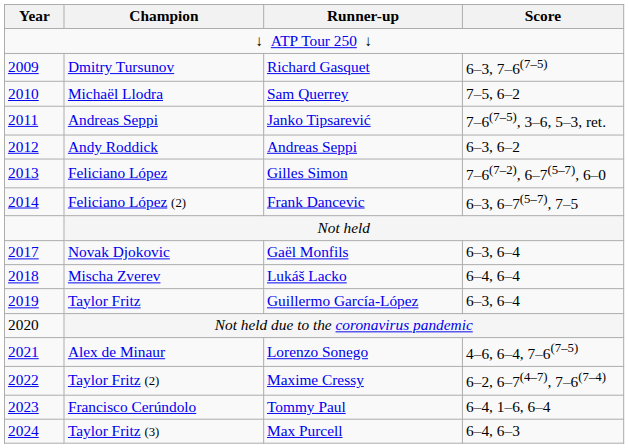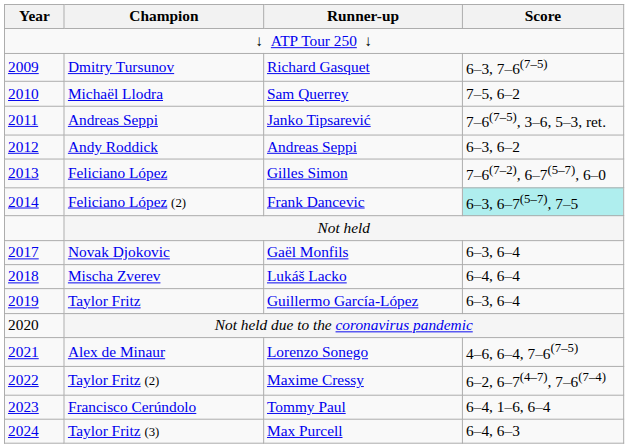(522, 201) no background -> (522, 201) paleturquoise background
